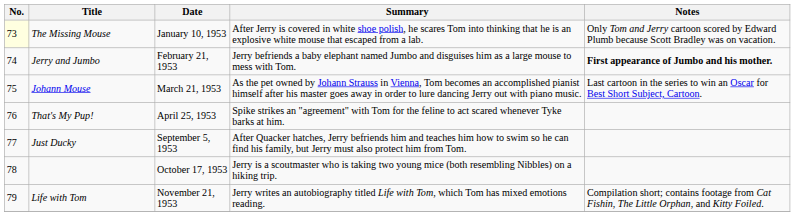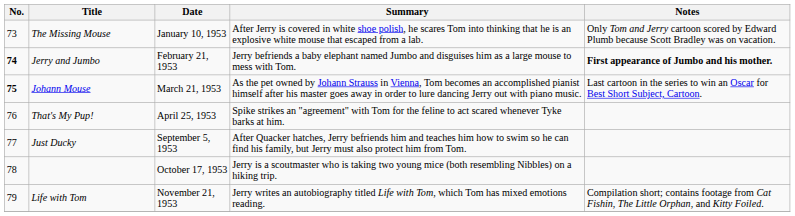(12, 34) lightyellow background -> (12, 34) no background
(12, 61) normal -> (12, 61) bold
(12, 88) normal -> (12, 88) bold
